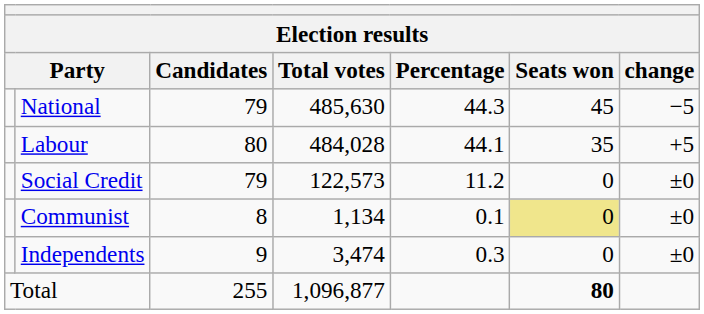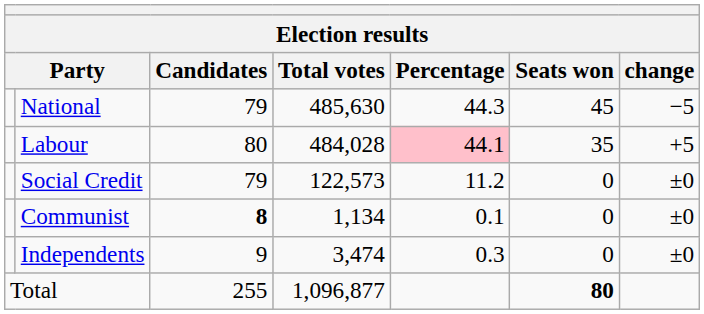(484, 143) no background -> (484, 143) pink background
(262, 217) normal -> (262, 217) bold
(608, 217) khaki background -> (608, 217) no background
